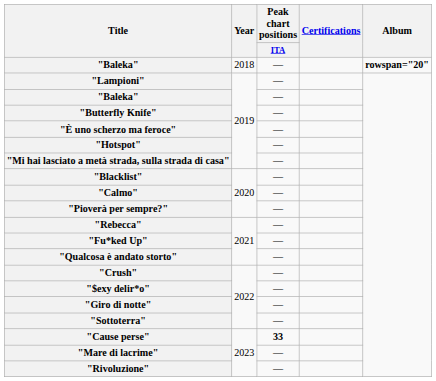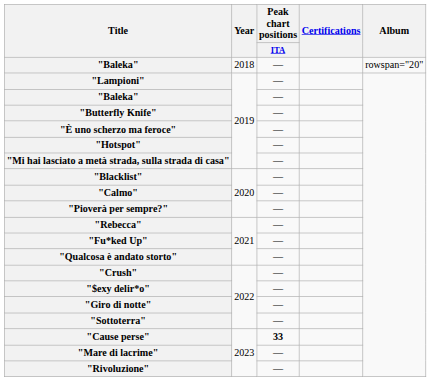(397, 65) bold -> (394, 65) normal
